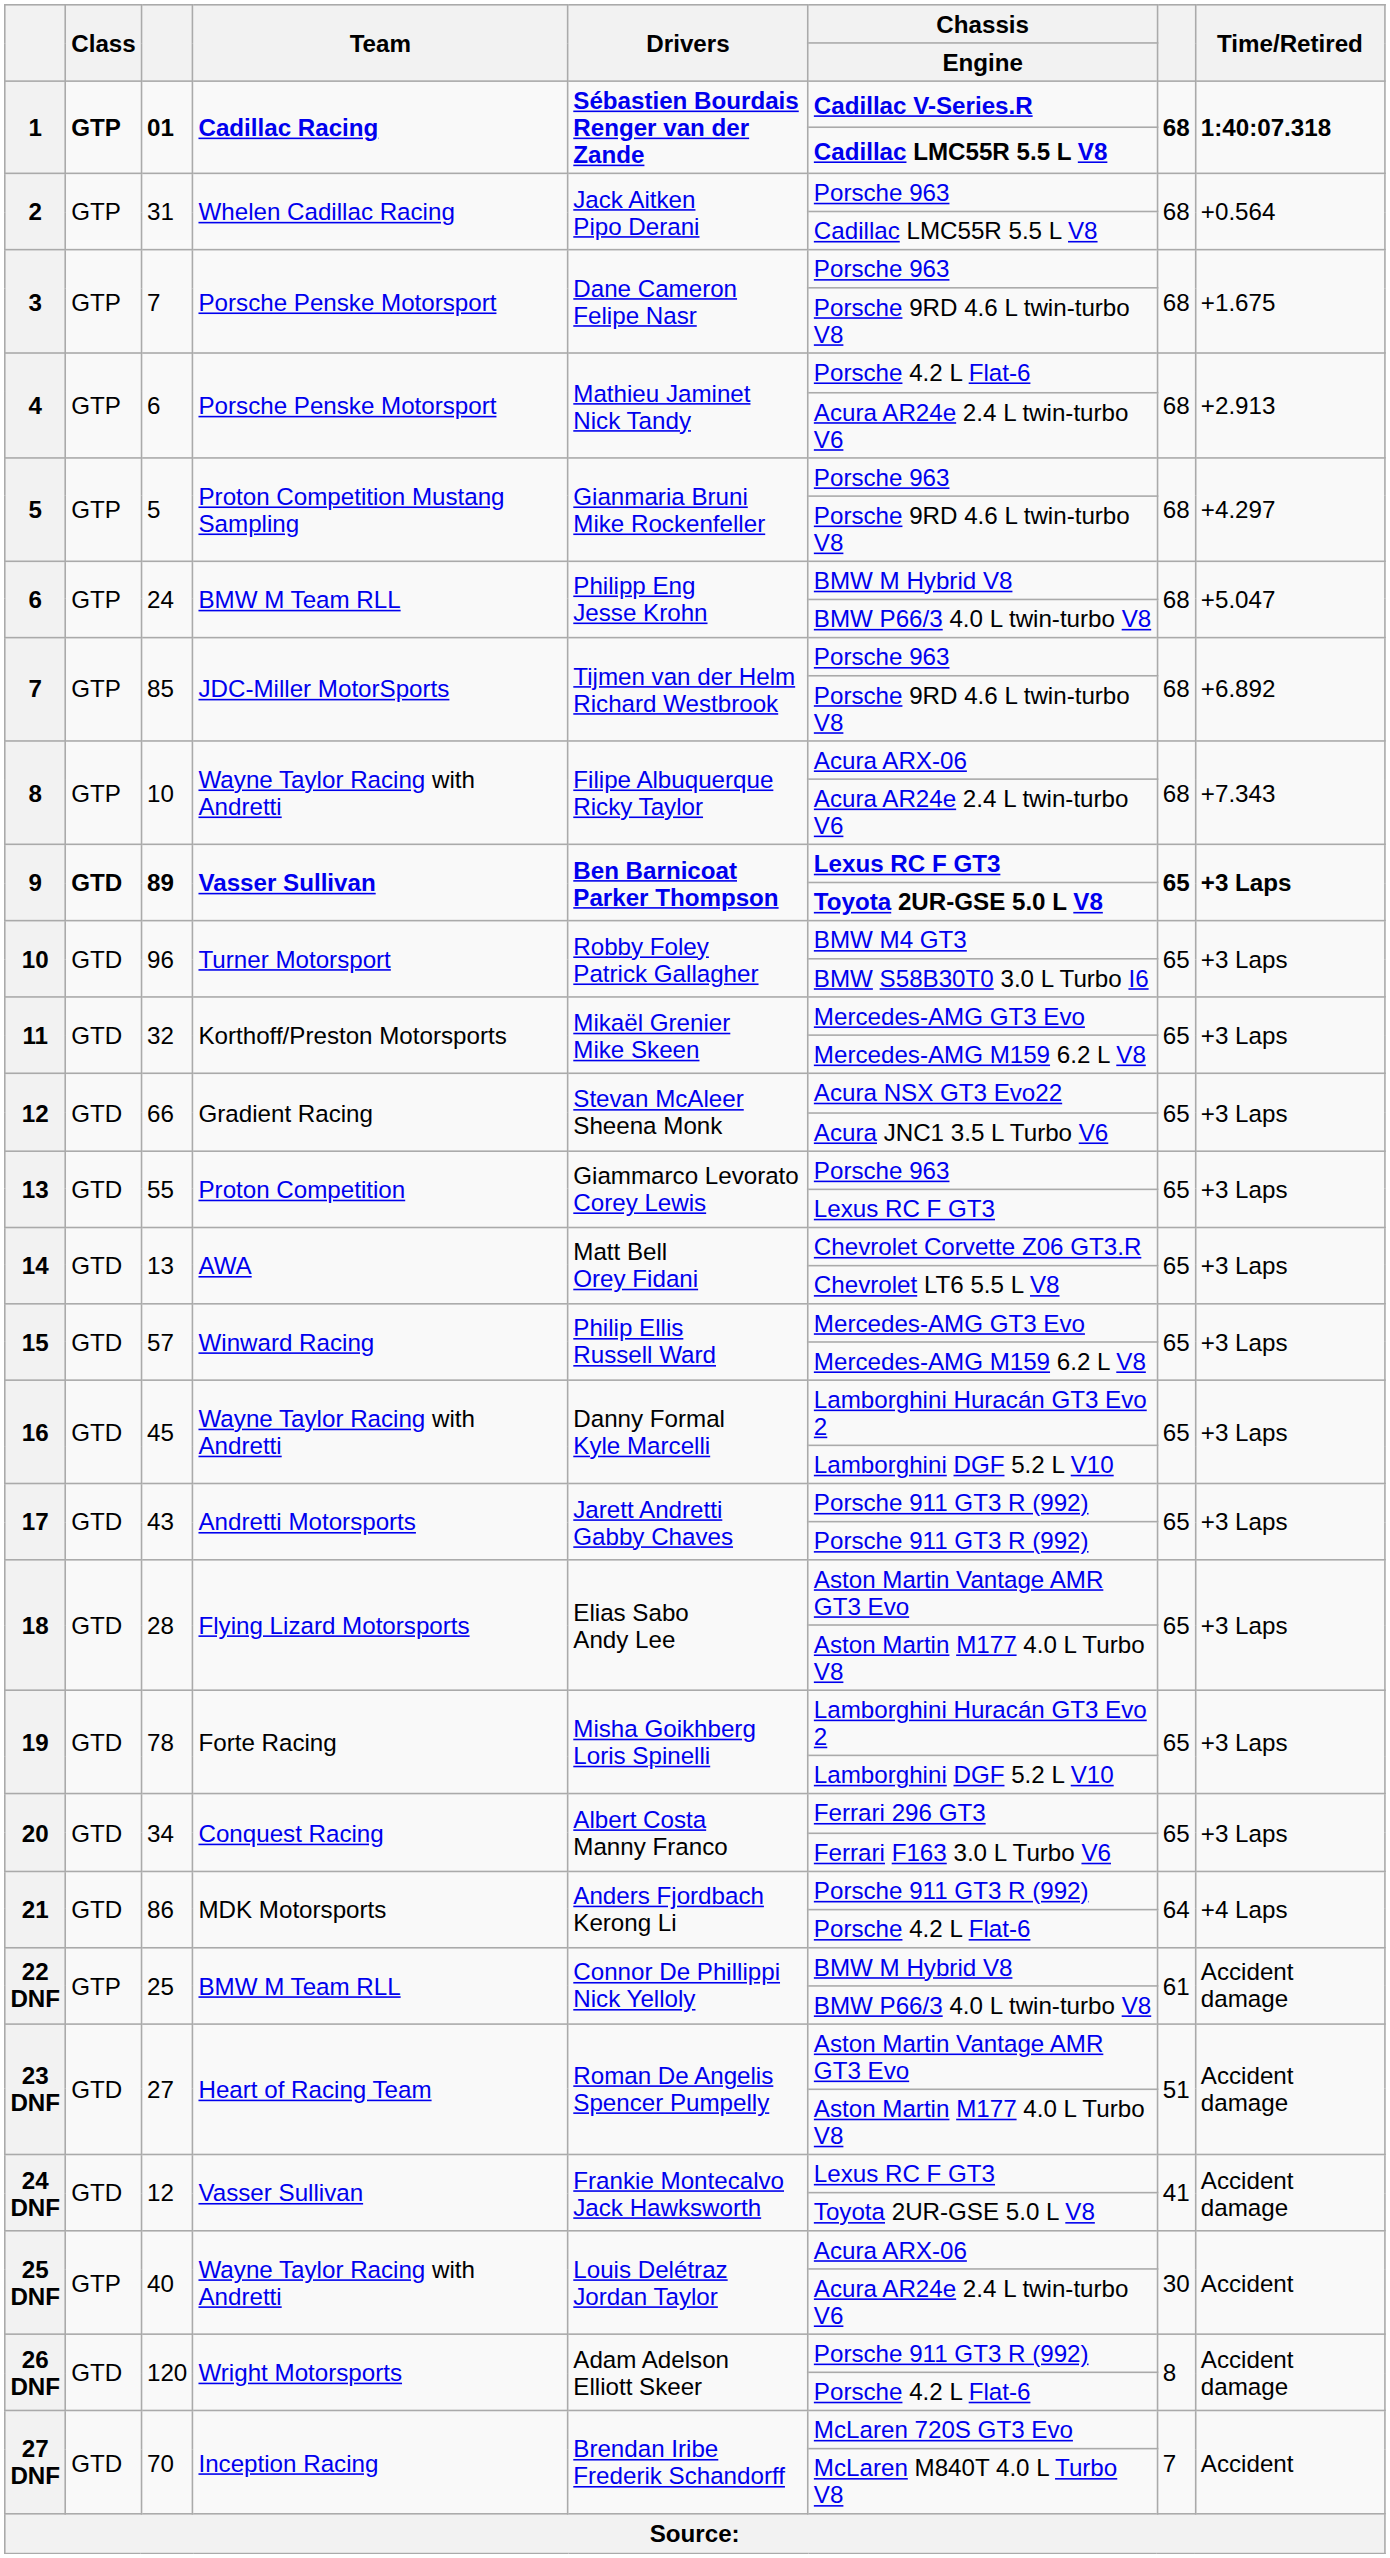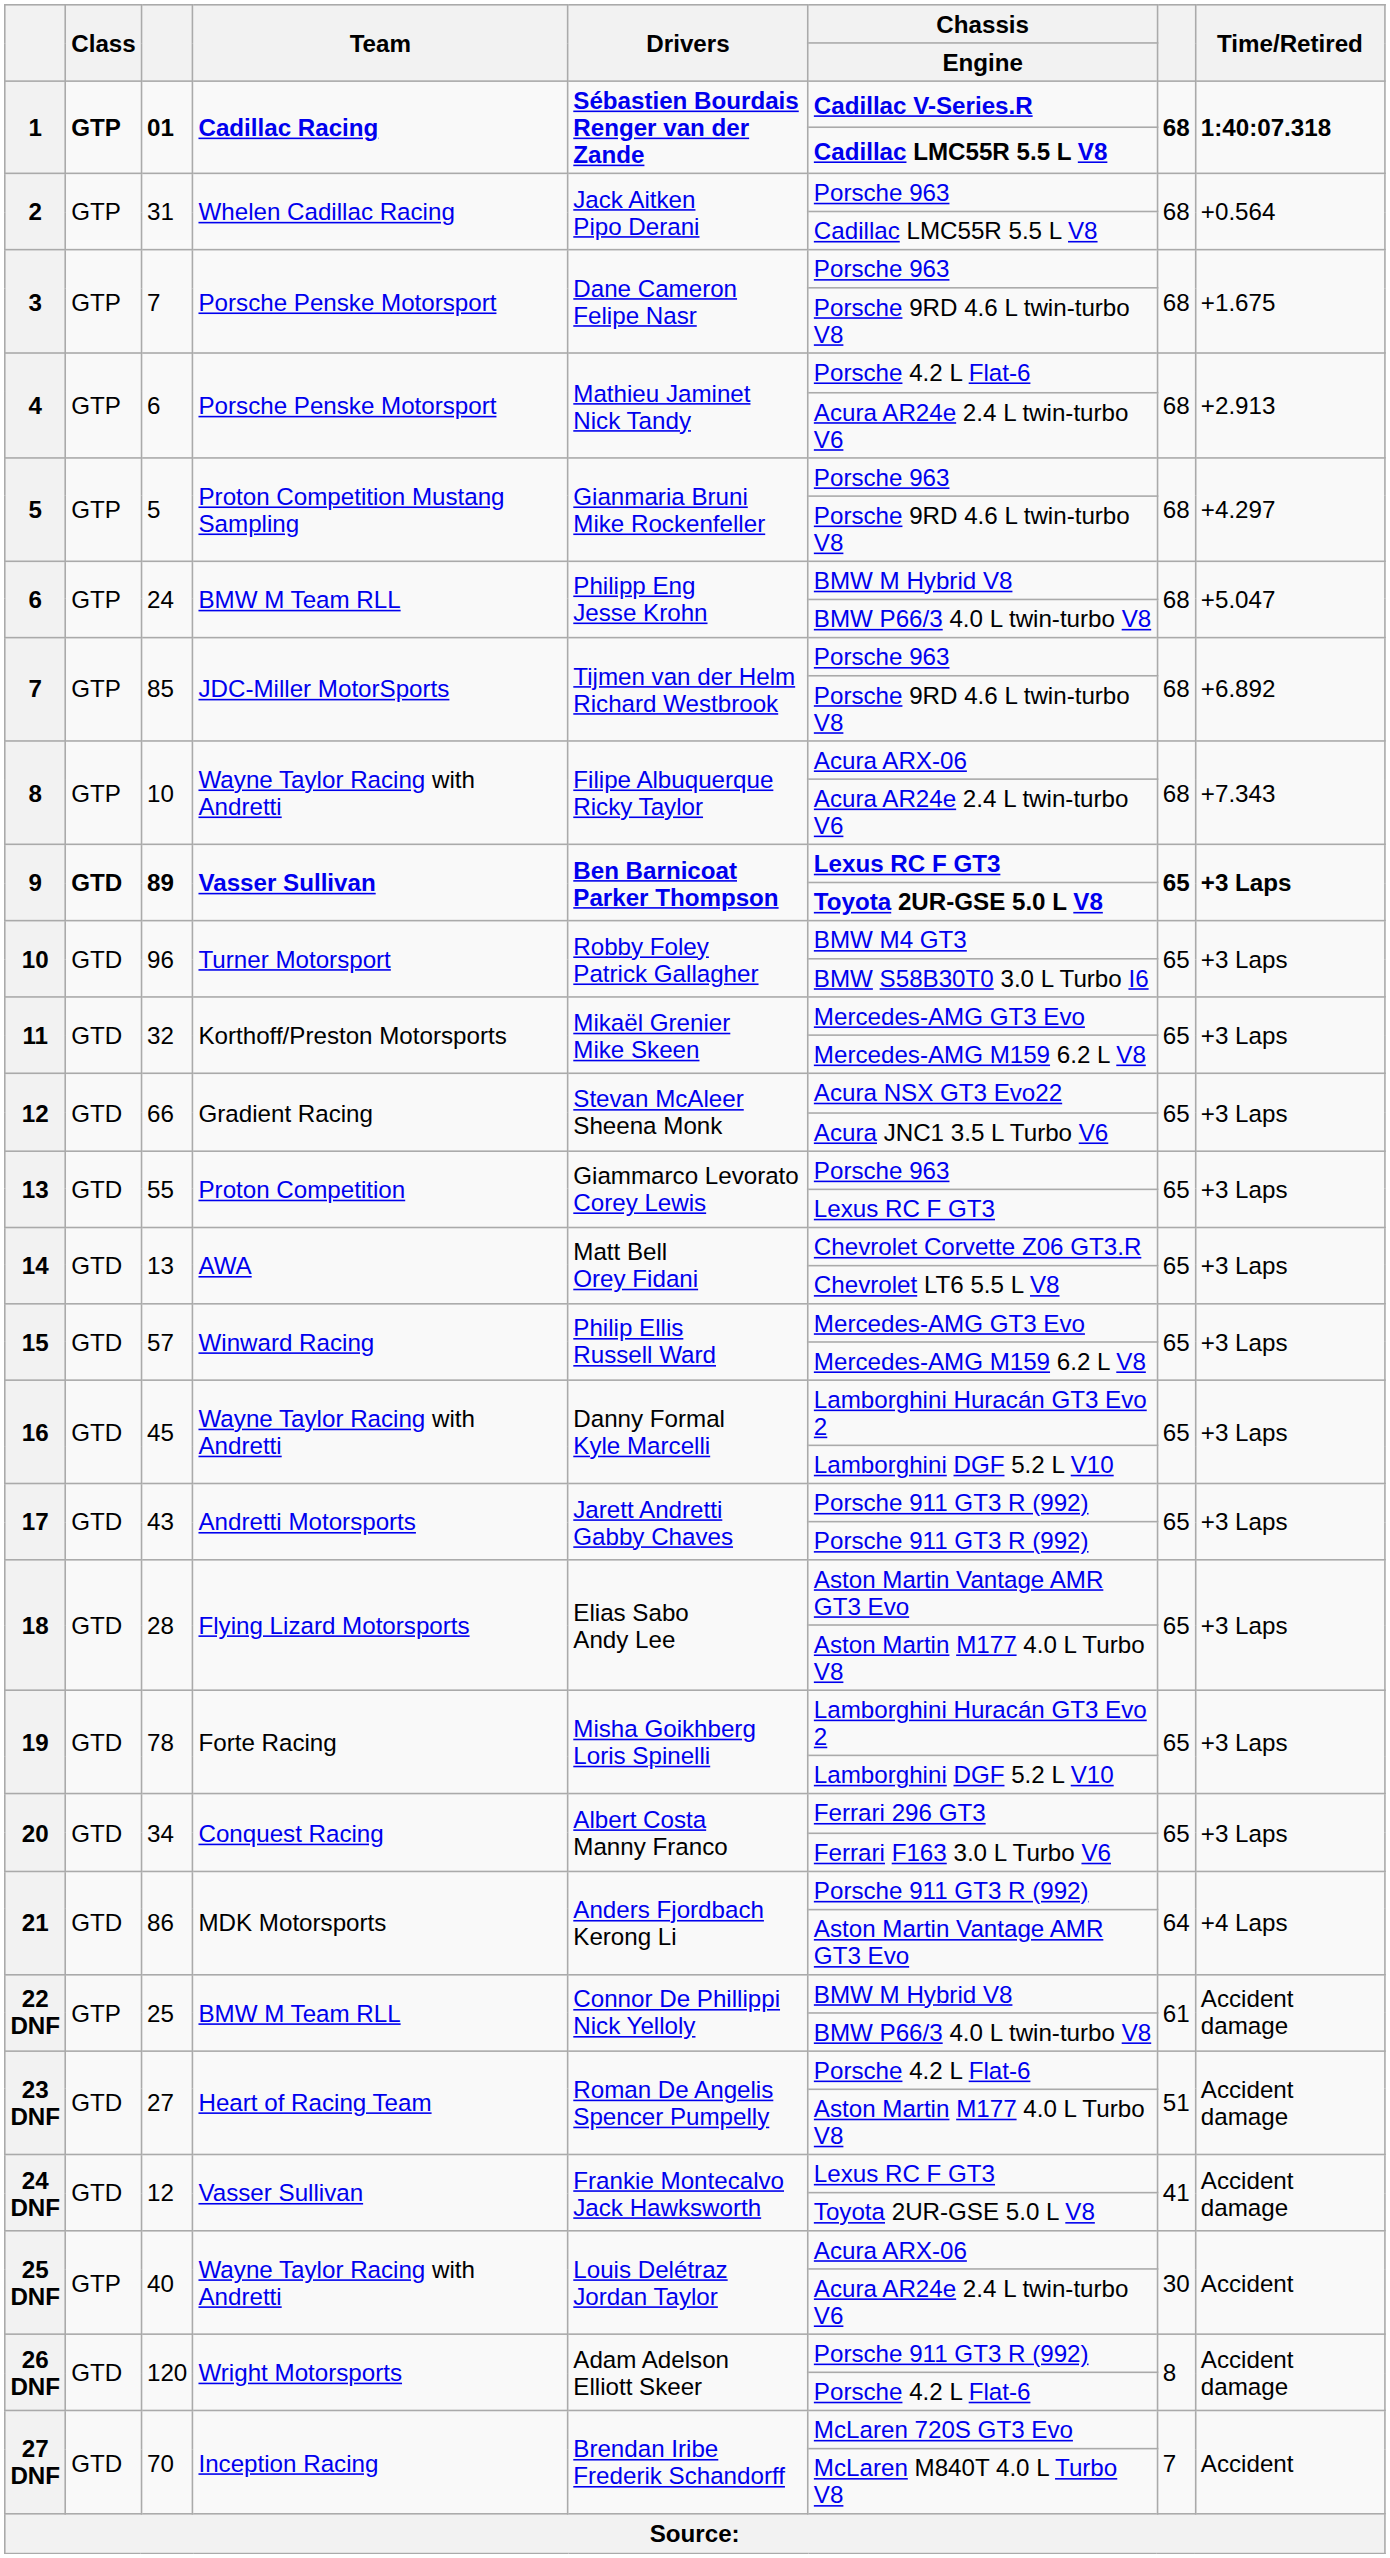(922, 1928) Porsche 4.2 L Flat-6 -> (959, 1942) Aston Martin Vantage AMR GT3 Evo
(959, 2057) Aston Martin Vantage AMR GT3 Evo -> (922, 2070) Porsche 4.2 L Flat-6
